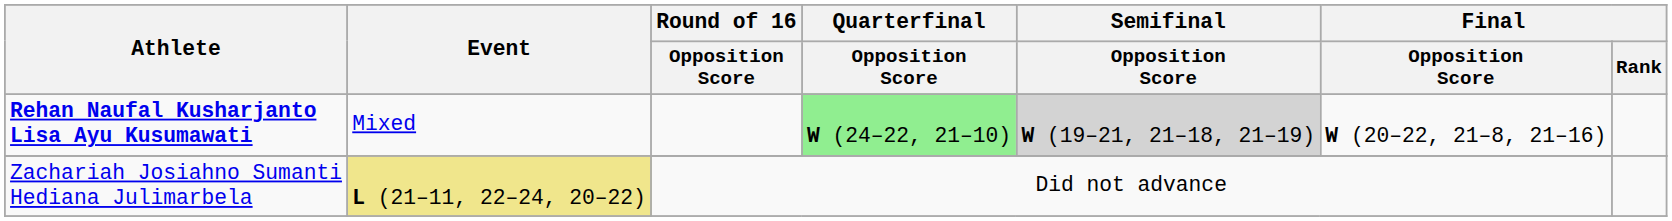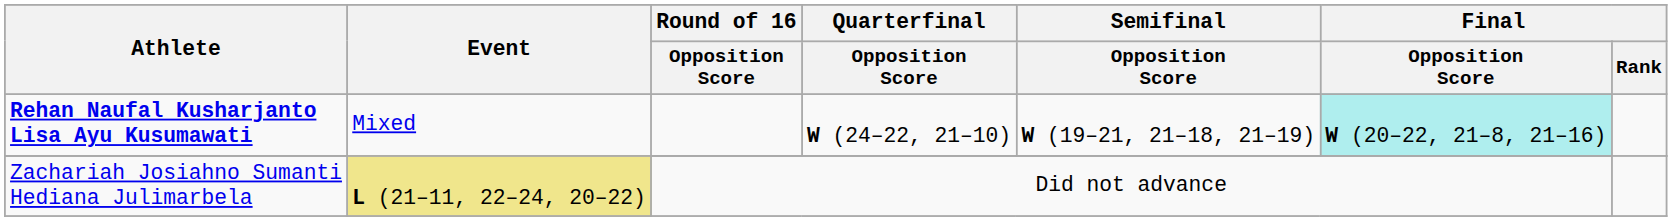(909, 137) lightgreen background -> (909, 137) no background
(1168, 137) lightgrey background -> (1168, 137) no background
(1466, 137) no background -> (1466, 137) paleturquoise background
